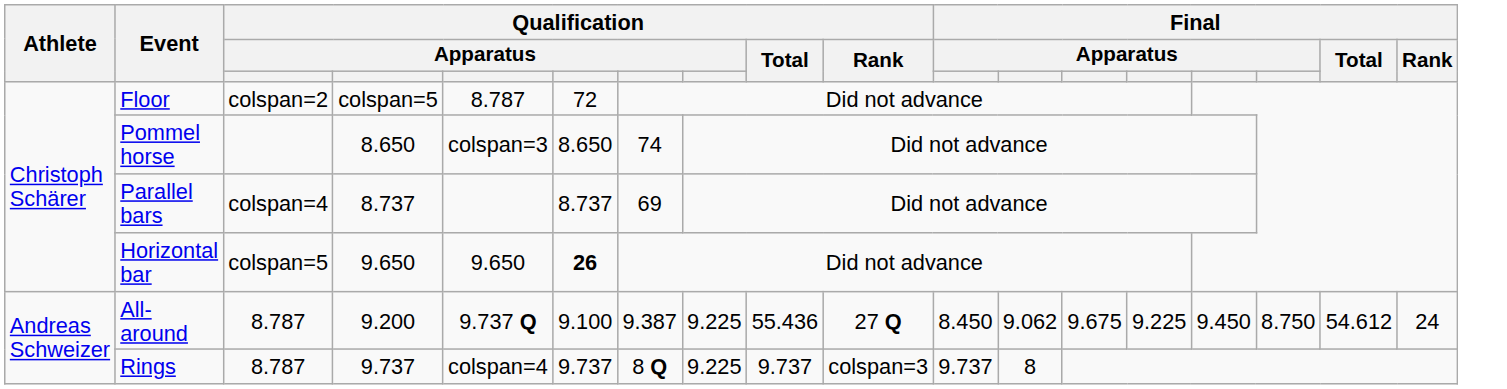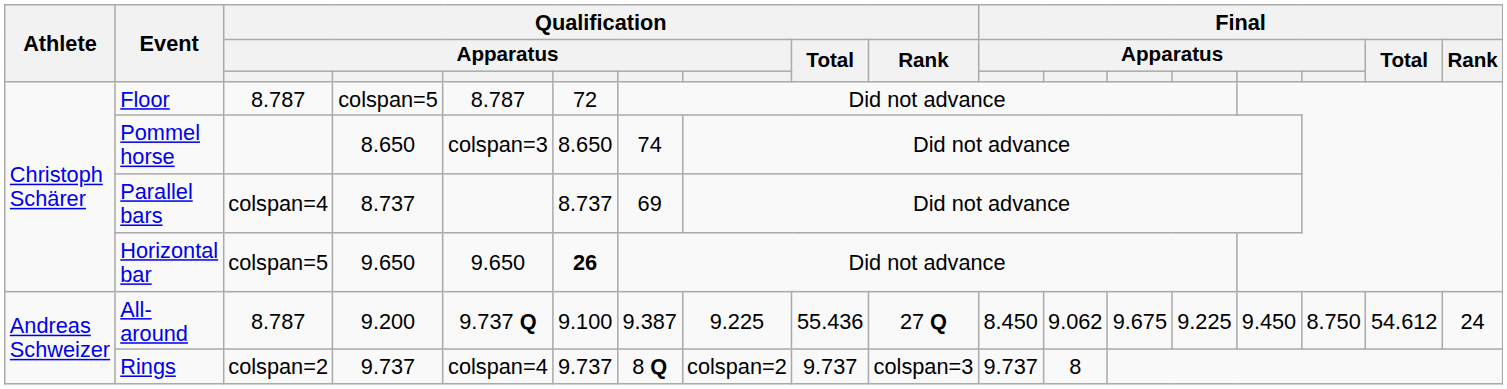(278, 99) colspan=2 -> (278, 99) 8.787
(278, 367) 8.787 -> (278, 367) colspan=2
(714, 367) 9.225 -> (737, 367) colspan=2
